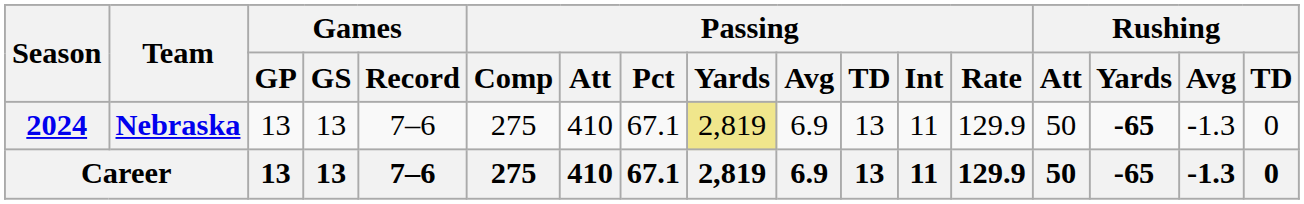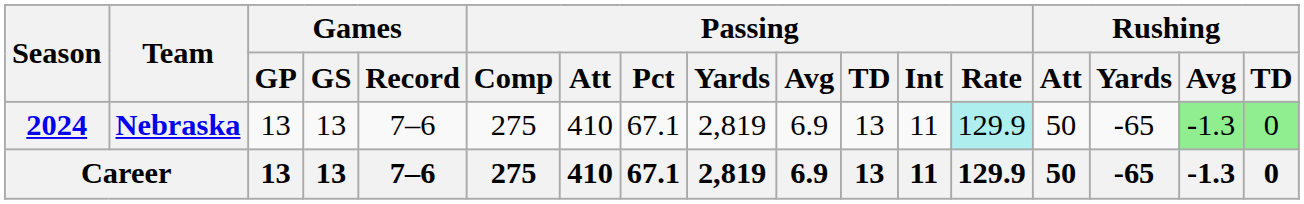(732, 125) khaki background -> (732, 125) no background
(992, 125) no background -> (992, 125) paleturquoise background
(1134, 125) bold -> (1134, 125) normal
(1211, 125) no background -> (1211, 125) lightgreen background
(1271, 125) no background -> (1271, 125) lightgreen background
